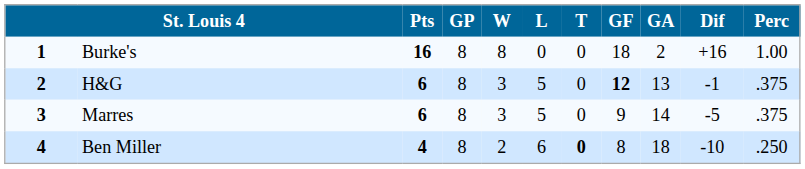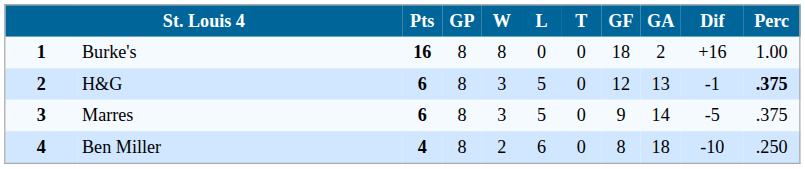(621, 83) bold -> (621, 83) normal
(772, 83) normal -> (772, 83) bold
(581, 146) bold -> (581, 146) normal
